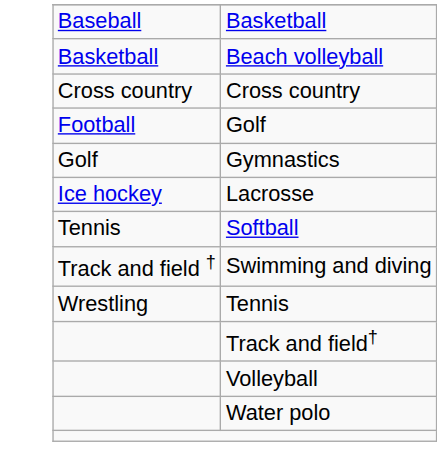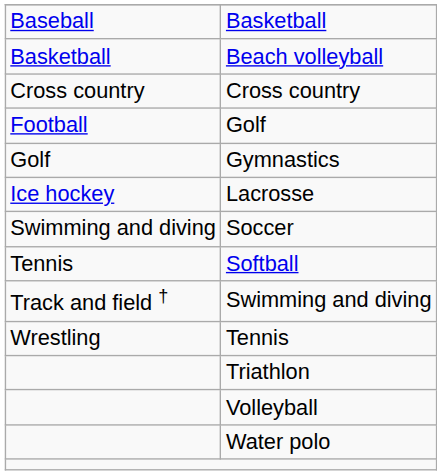+ row: (260, 228)
+ row: (268, 372)
- row: (302, 341)
